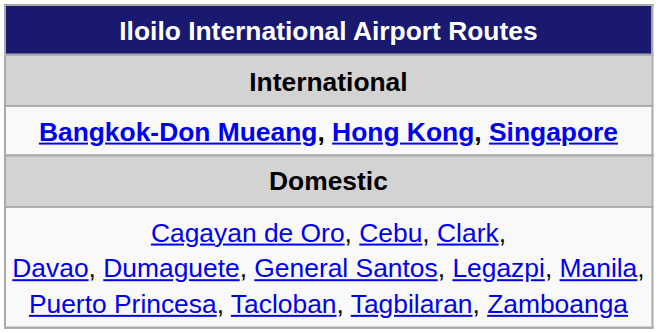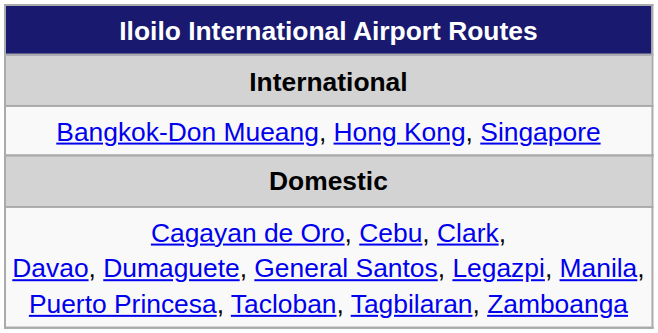(328, 130) bold -> (328, 132) normal
